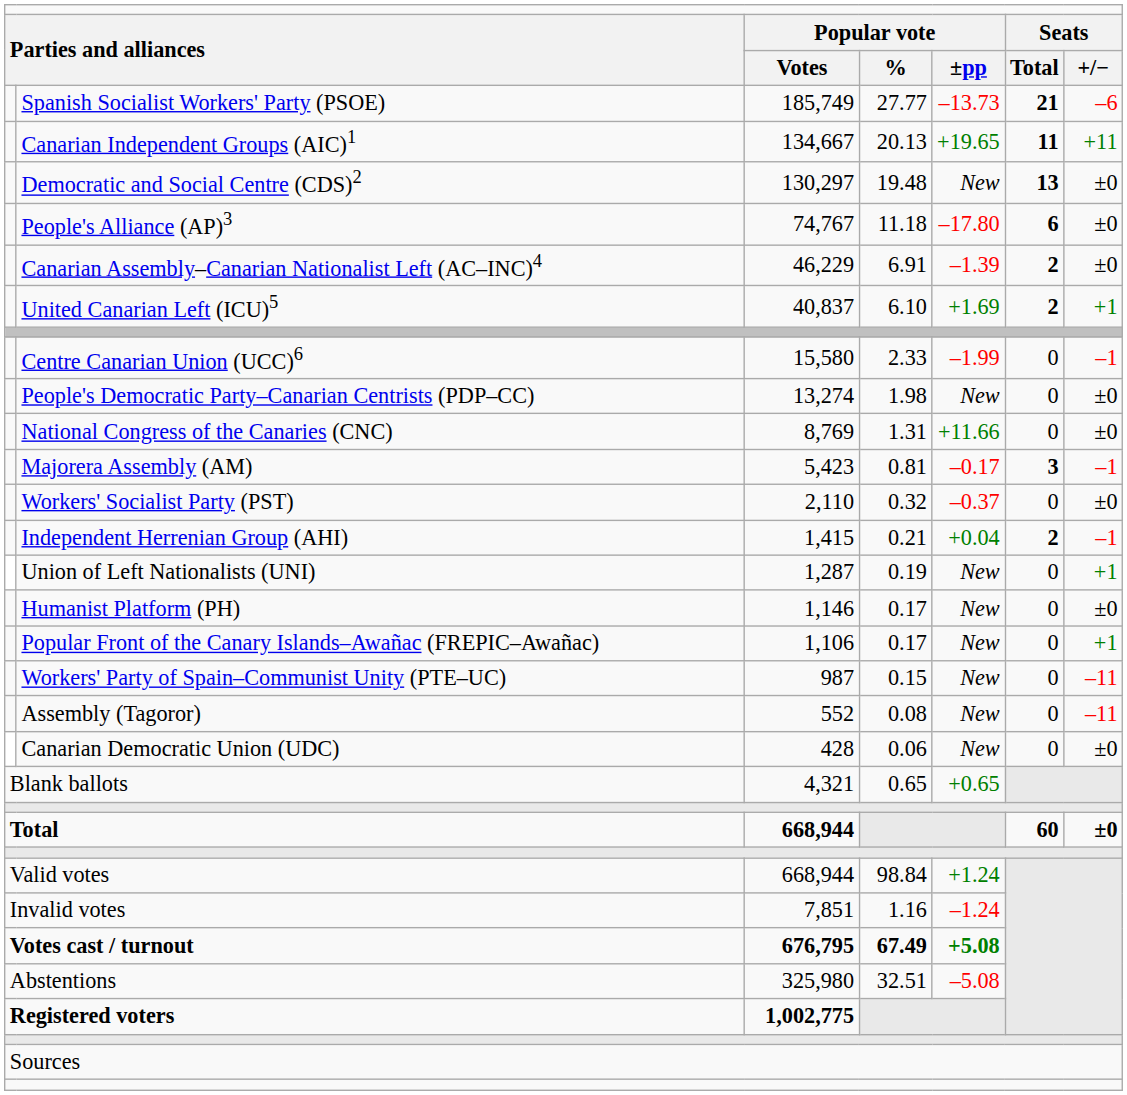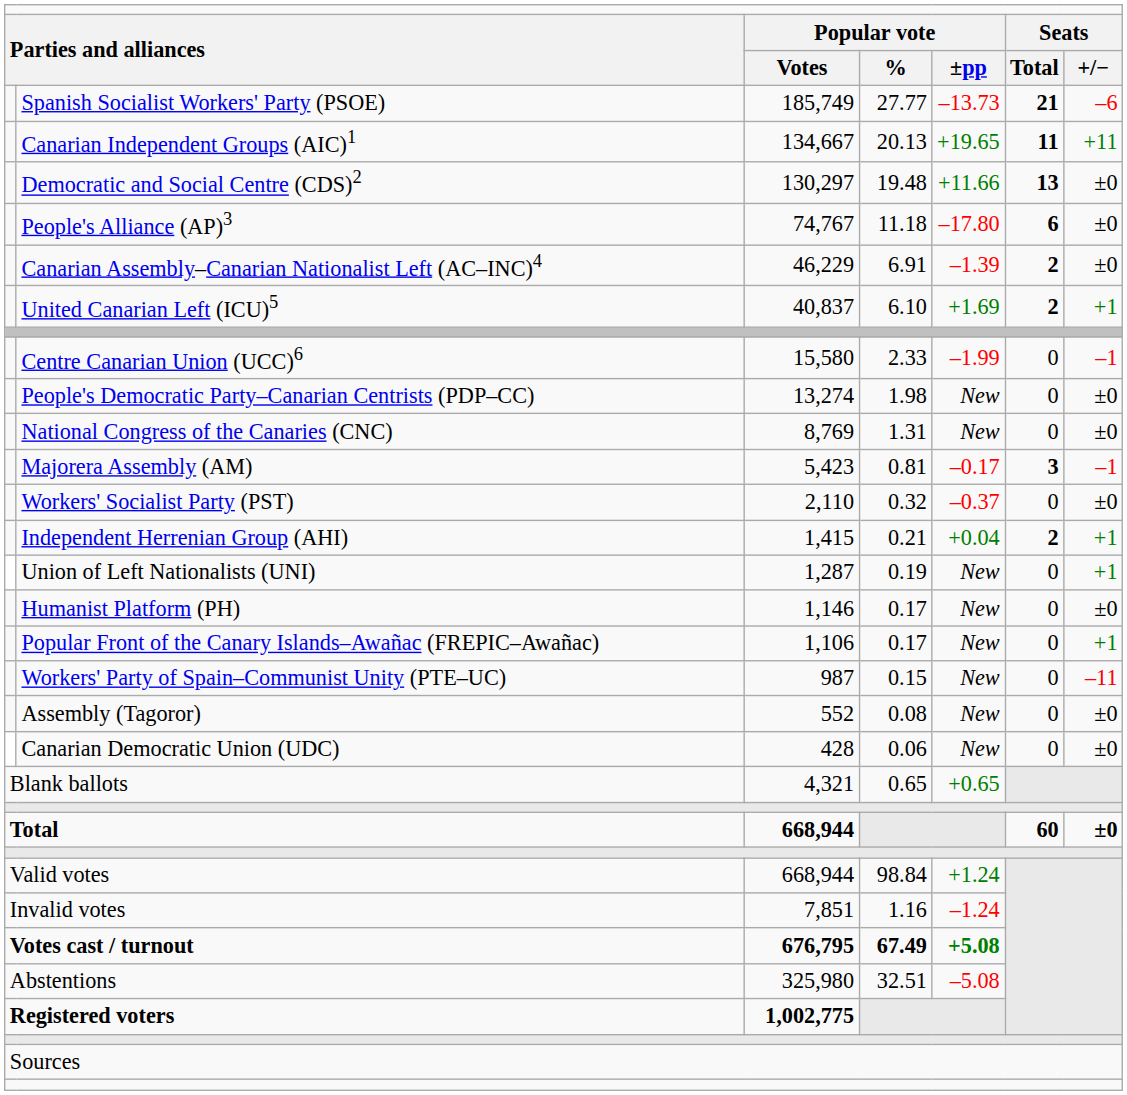(980, 182) New -> (969, 182) +11.66
(969, 431) +11.66 -> (980, 431) New
(1106, 537) –1 -> (1106, 537) +1
(1101, 713) –11 -> (1106, 713) ±0
